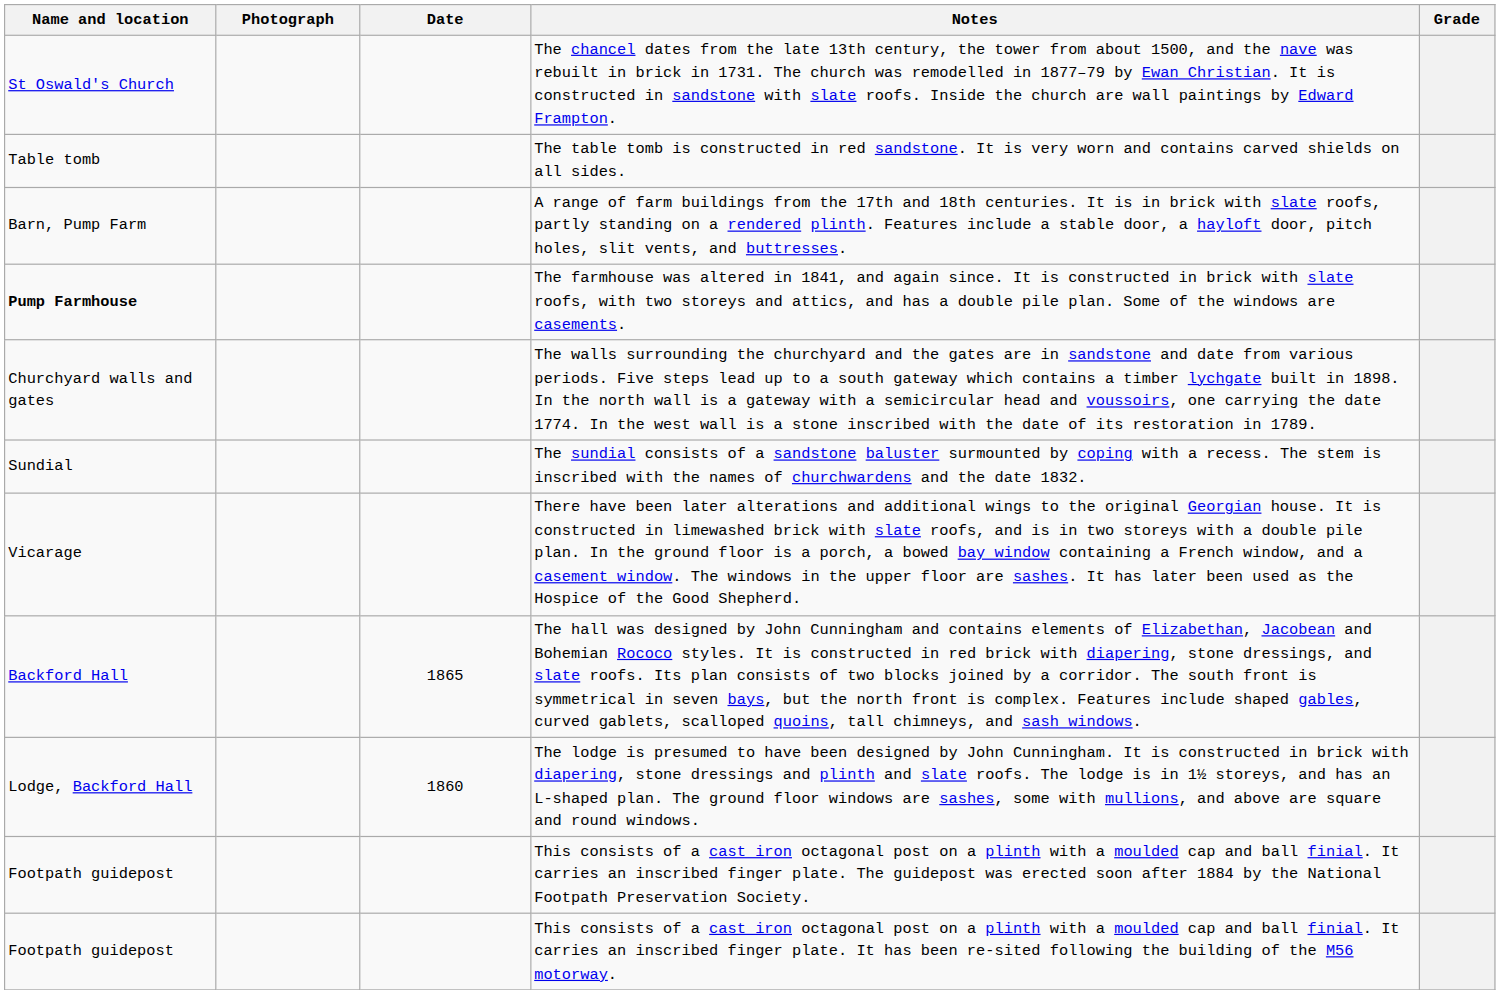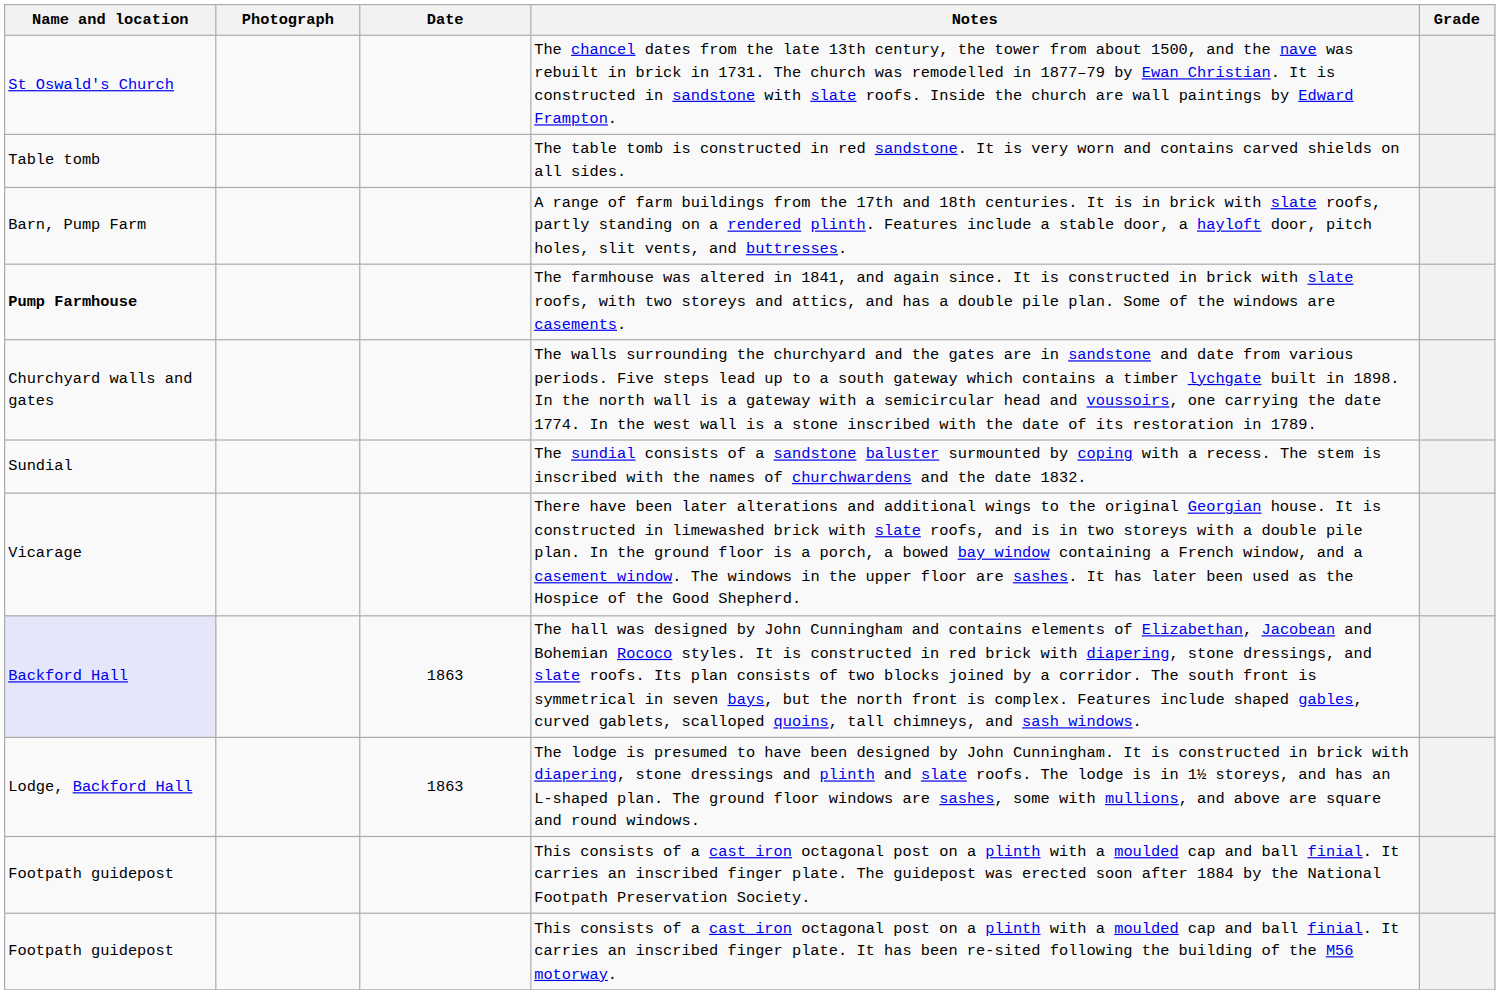(68, 676) no background -> (68, 676) lavender background
(445, 676) 1865 -> (445, 676) 1863
(445, 787) 1860 -> (445, 787) 1863
